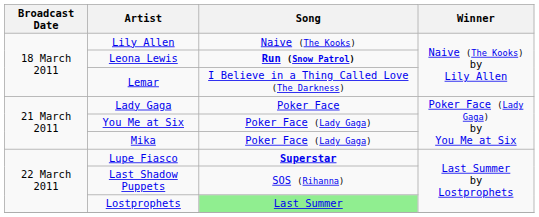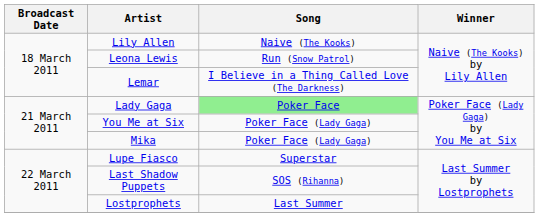(308, 59) bold -> (308, 59) normal
(308, 105) no background -> (308, 105) lightgreen background
(308, 158) bold -> (308, 158) normal
(308, 204) lightgreen background -> (308, 204) no background
